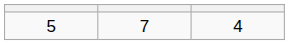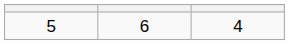(145, 25) 7 -> (145, 25) 6
